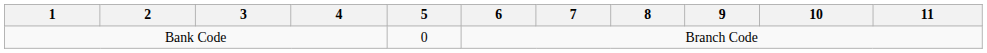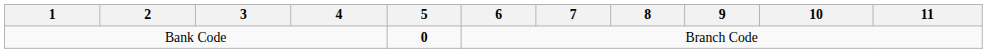(424, 37) normal -> (424, 37) bold
